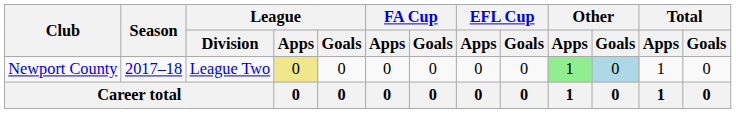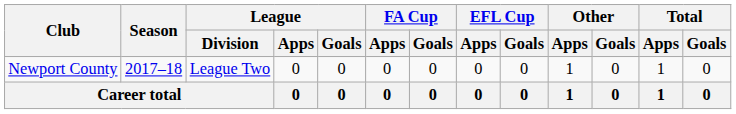(296, 69) khaki background -> (296, 69) no background
(570, 69) lightgreen background -> (570, 69) no background
(615, 69) lightblue background -> (615, 69) no background
